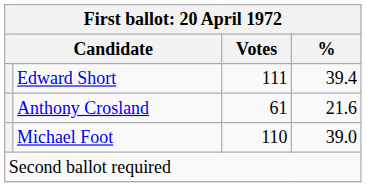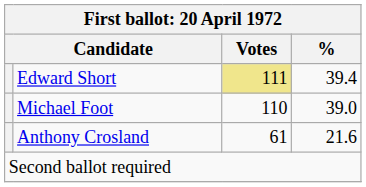(275, 78) no background -> (275, 78) khaki background
rows swapped: (65, 137) <-> (83, 108)
